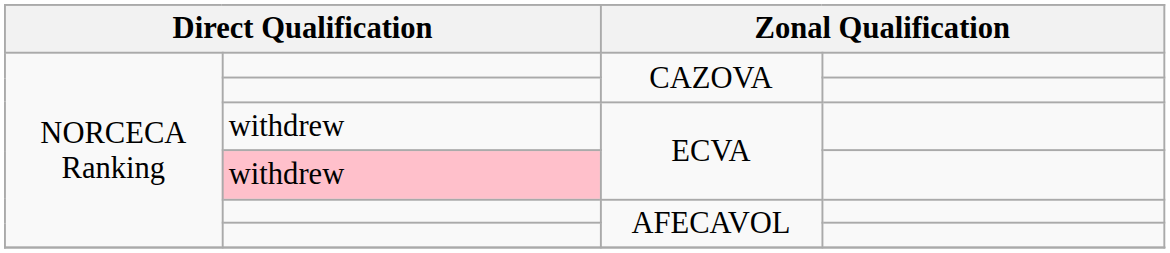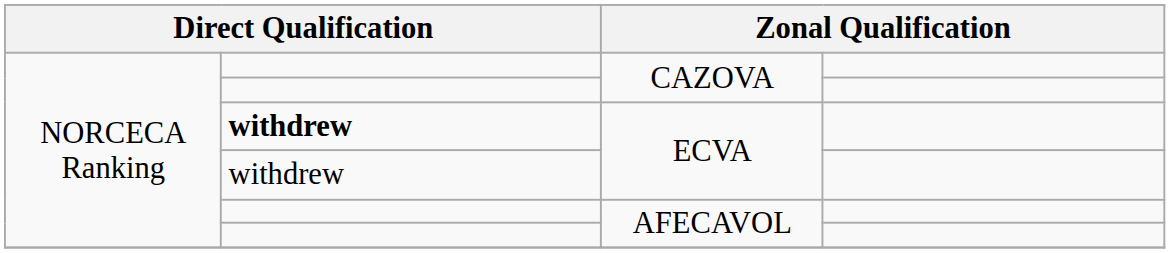(287, 125) normal -> (290, 125) bold
(287, 174) pink background -> (286, 174) no background
